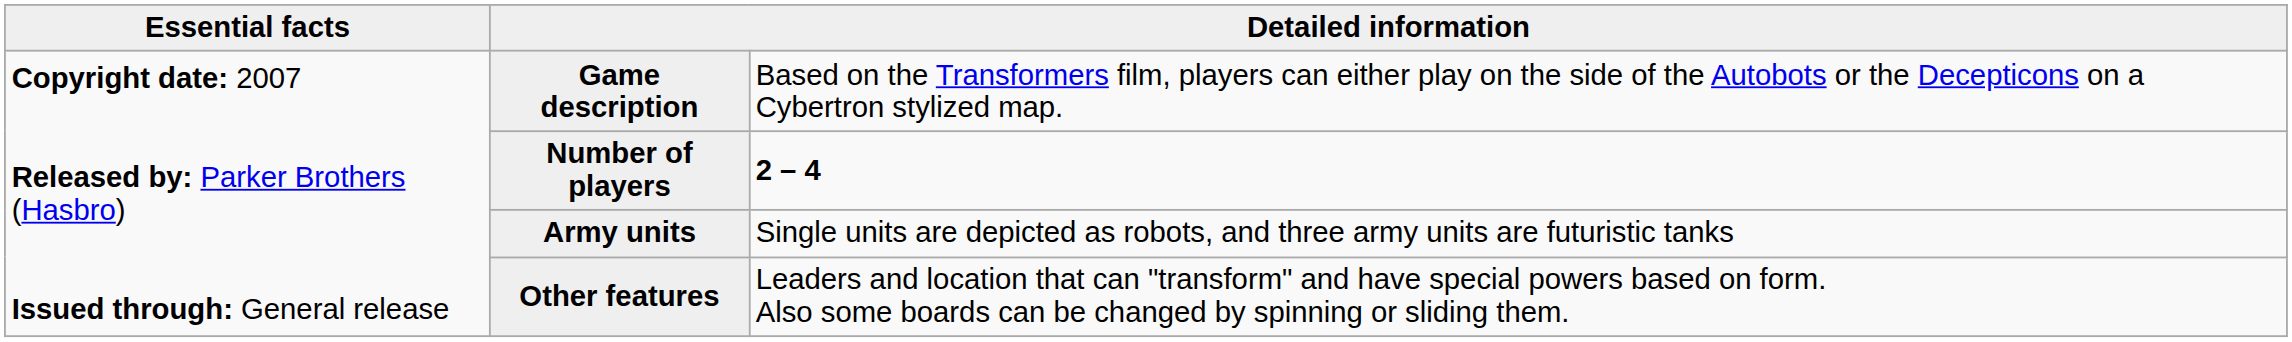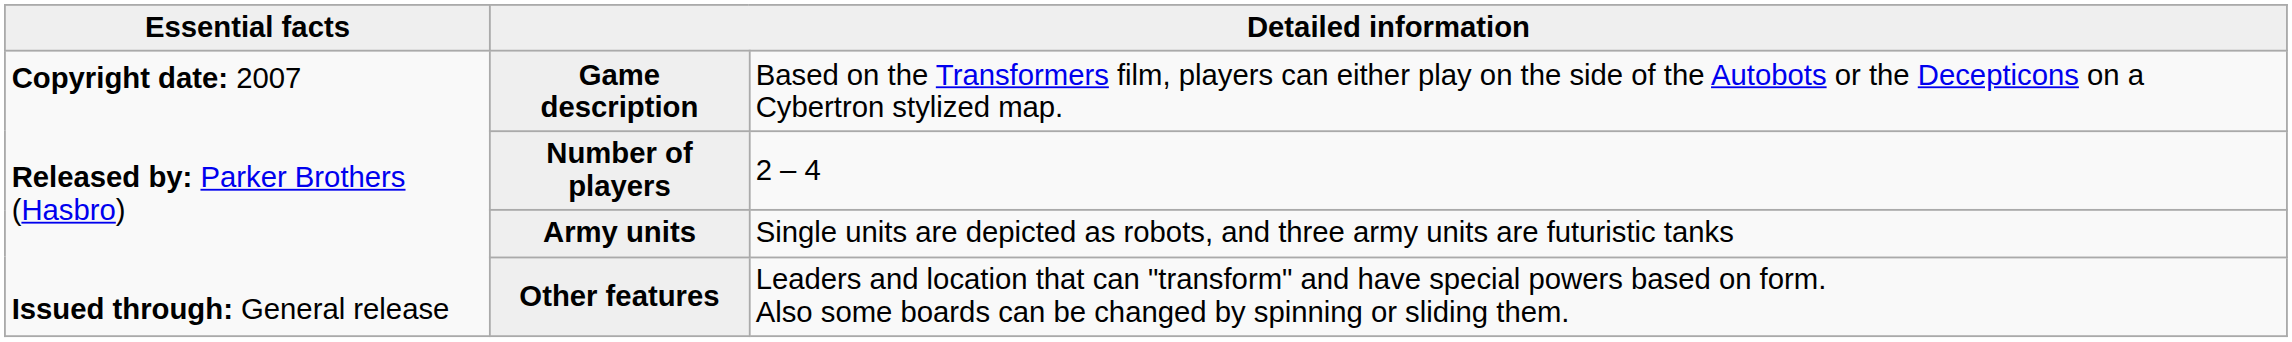(788, 170) bold -> (788, 170) normal
